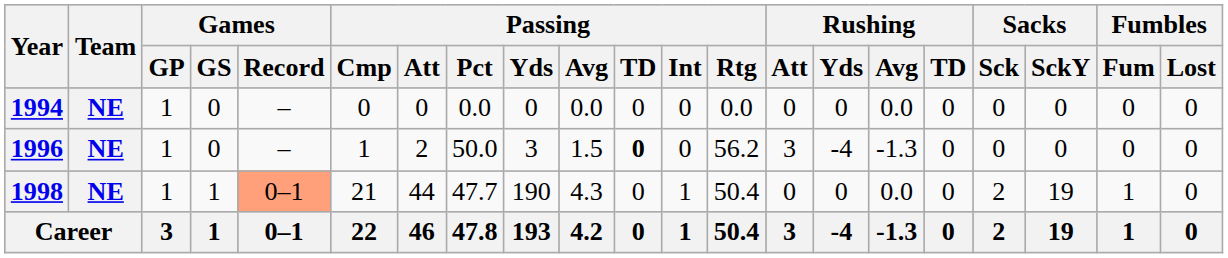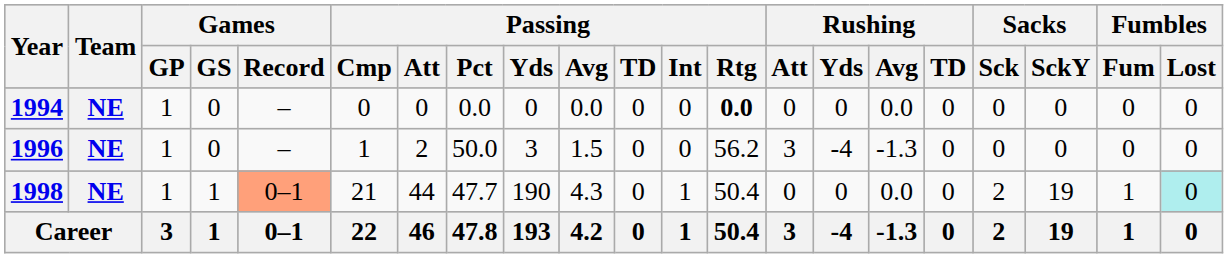(737, 107) normal -> (737, 107) bold
(638, 149) bold -> (638, 149) normal
(1191, 190) no background -> (1191, 190) paleturquoise background
